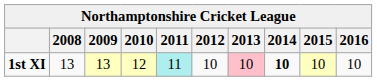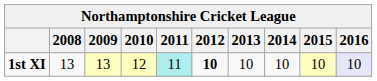(210, 64) normal -> (210, 64) bold
(246, 64) pink background -> (246, 64) no background
(282, 64) bold -> (282, 64) normal
(354, 64) no background -> (354, 64) lavender background
